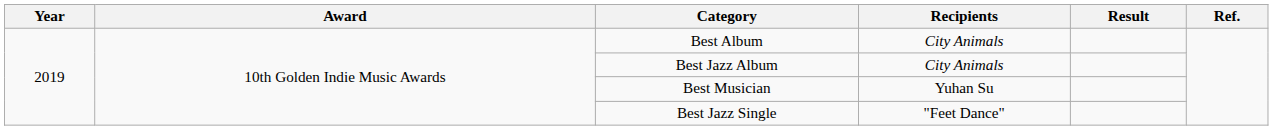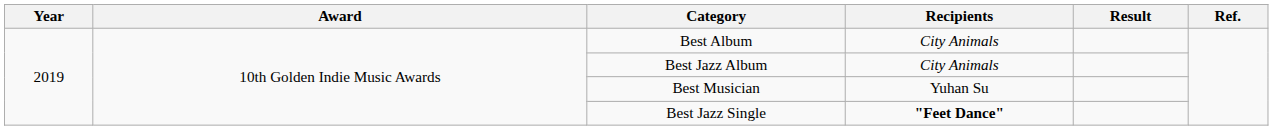(964, 112) normal -> (959, 112) bold
